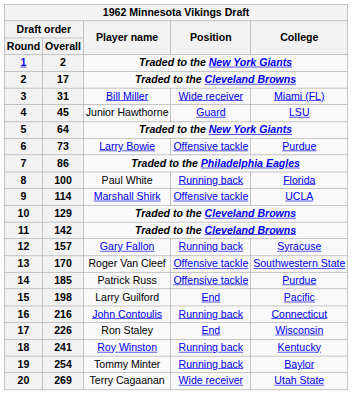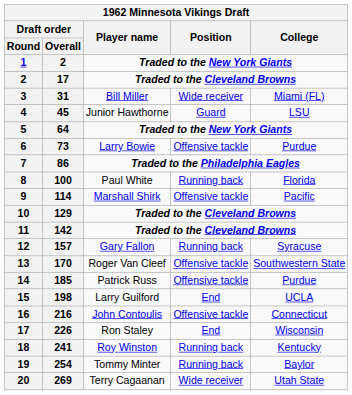(299, 197) UCLA -> (299, 197) Pacific
(299, 297) Pacific -> (299, 297) UCLA
(211, 314) Running back -> (211, 314) Offensive tackle
